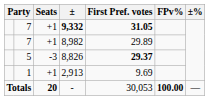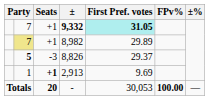(142, 27) no background -> (142, 27) paleturquoise background
(29, 42) no background -> (29, 42) khaki background
(29, 57) normal -> (29, 57) bold
(142, 57) bold -> (142, 57) normal
(52, 73) normal -> (52, 73) bold
